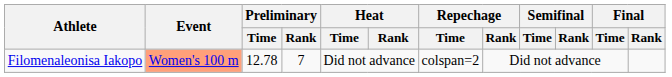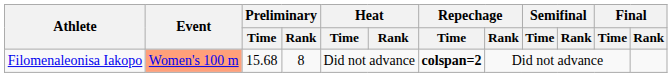(262, 61) 12.78 -> (262, 61) 15.68
(301, 61) 7 -> (301, 61) 8
(450, 61) normal -> (452, 61) bold
